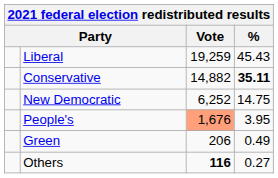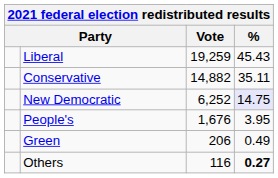(254, 78) bold -> (254, 78) normal
(254, 99) no background -> (254, 99) lavender background
(214, 120) lightsalmon background -> (214, 120) no background
(220, 162) bold -> (220, 162) normal
(257, 162) normal -> (257, 162) bold
